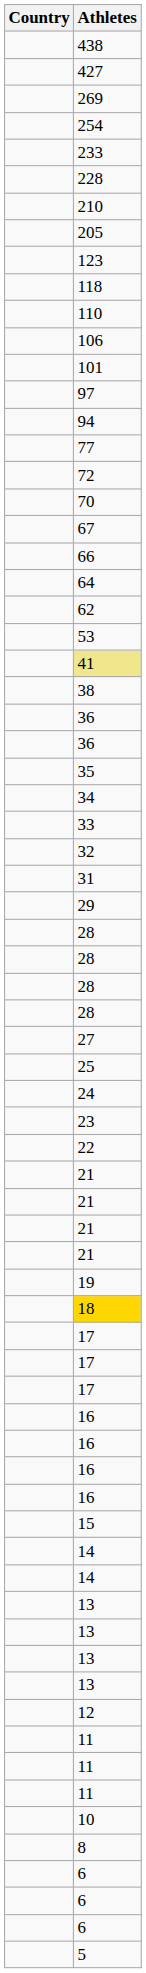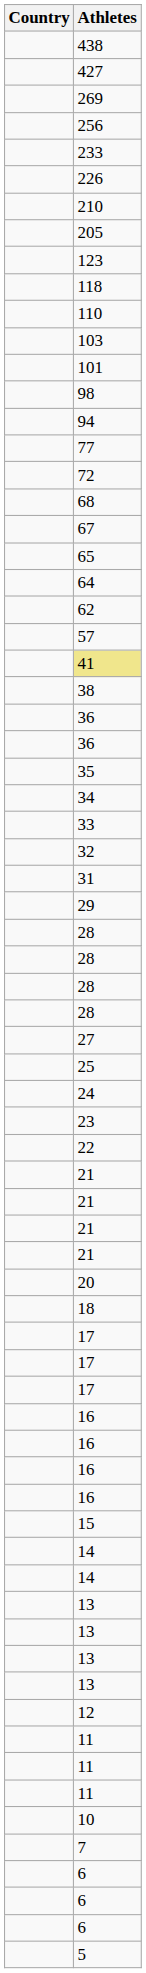(90, 125) 254 -> (90, 125) 256
(90, 179) 228 -> (90, 179) 226
(90, 340) 106 -> (90, 340) 103
(86, 394) 97 -> (86, 394) 98
(86, 502) 70 -> (86, 502) 68
(86, 555) 66 -> (86, 555) 65
(86, 636) 53 -> (86, 636) 57
(86, 1282) 19 -> (86, 1282) 20
(86, 1309) gold background -> (86, 1309) no background
(82, 1846) 8 -> (82, 1846) 7
